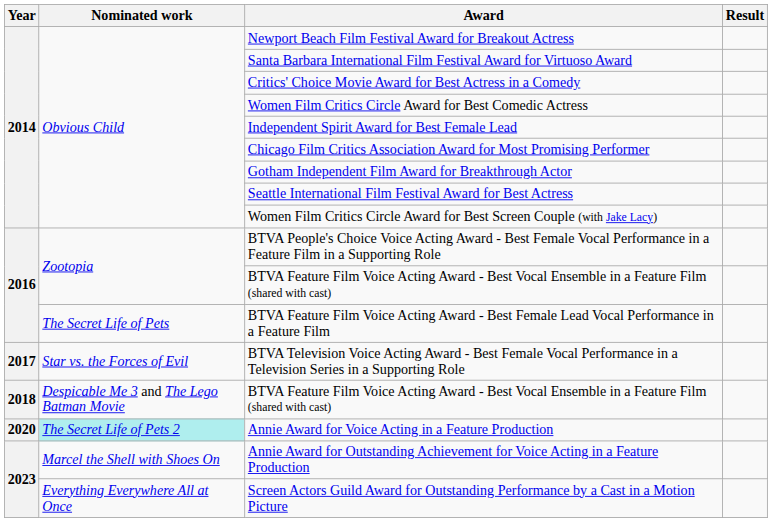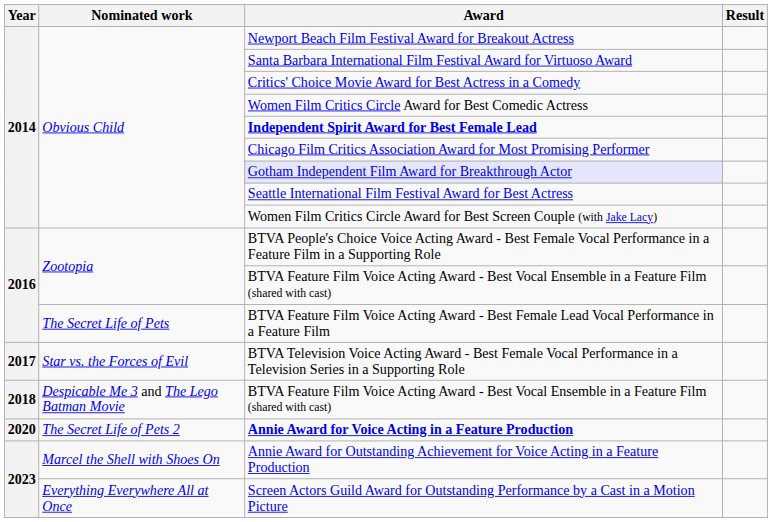(383, 127) normal -> (392, 127) bold
(410, 171) no background -> (410, 171) lavender background
(111, 429) paleturquoise background -> (111, 429) no background
(401, 429) normal -> (410, 429) bold
